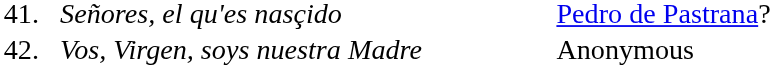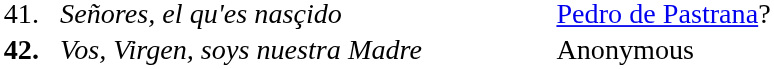(21, 49) normal -> (21, 49) bold
